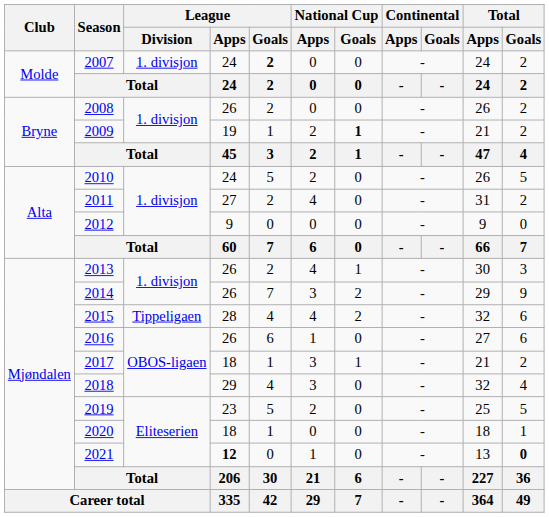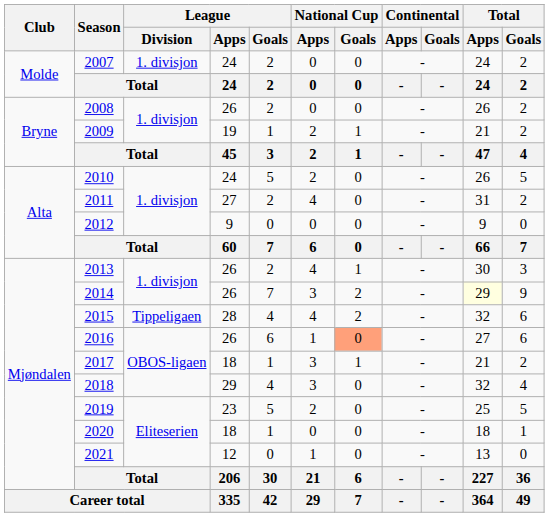(270, 62) bold -> (270, 62) normal
(358, 131) bold -> (358, 131) normal
(483, 293) no background -> (483, 293) lightyellow background
(358, 339) no background -> (358, 339) lightsalmon background
(229, 454) bold -> (229, 454) normal
(523, 454) bold -> (523, 454) normal
